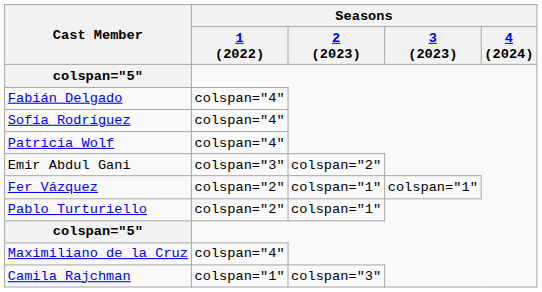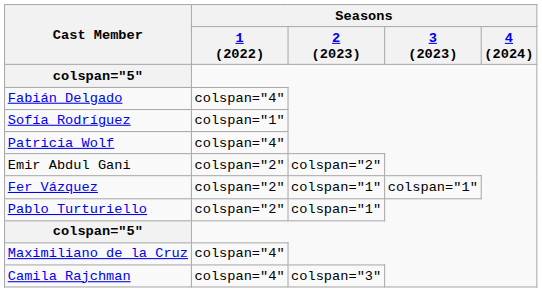(240, 120) colspan="4" -> (240, 120) colspan="1"
(240, 165) colspan="3" -> (240, 165) colspan="2"
(240, 276) colspan="1" -> (240, 276) colspan="4"
